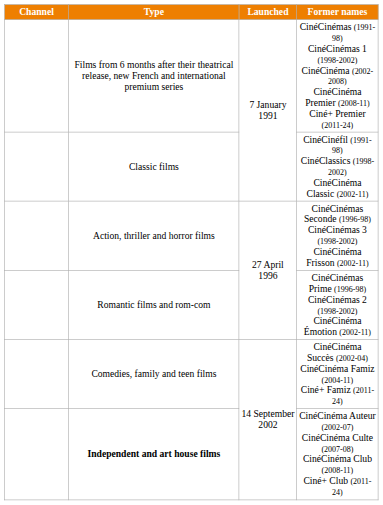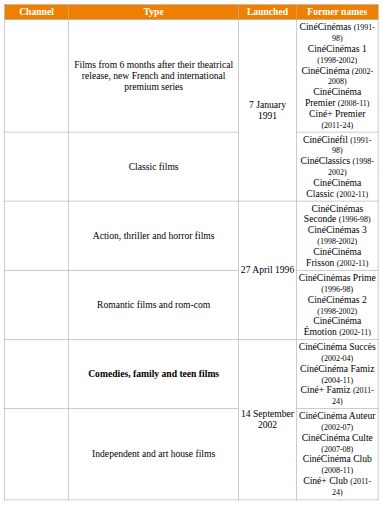(154, 374) normal -> (154, 374) bold
(154, 454) bold -> (154, 454) normal
